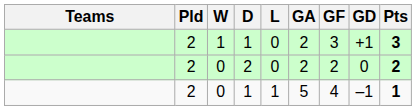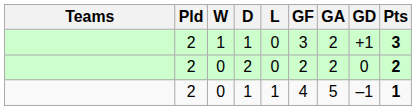columns swapped: (334, 17) <-> (304, 17)
